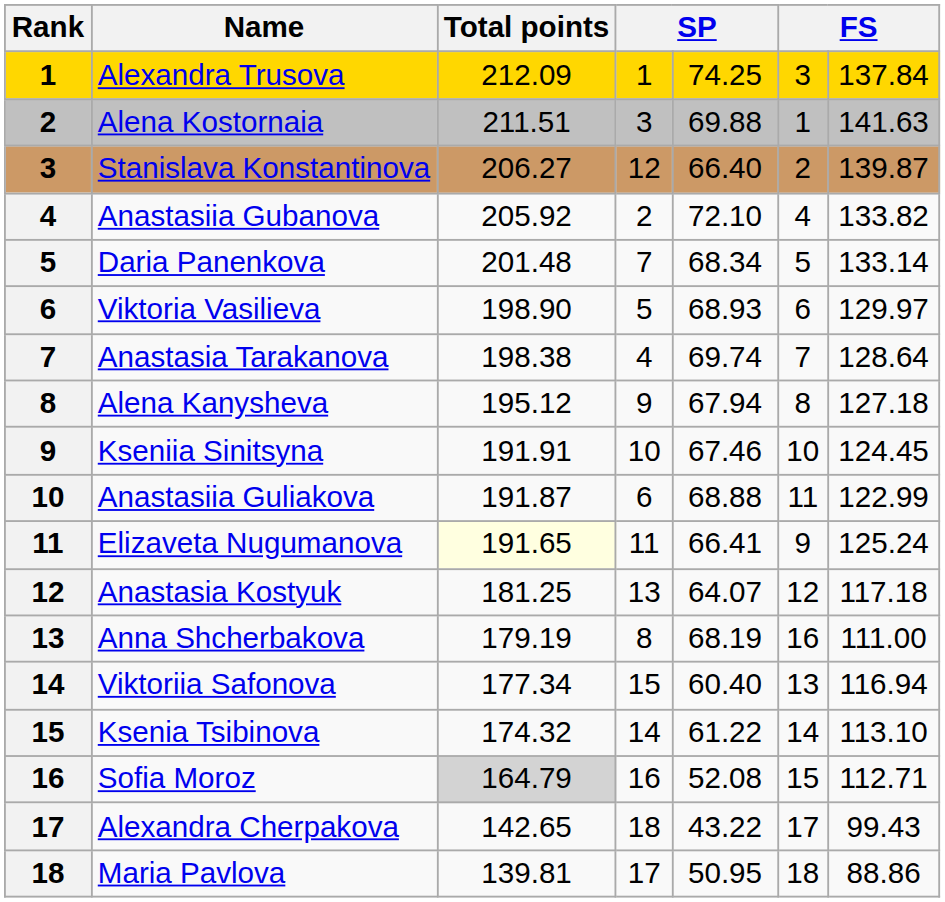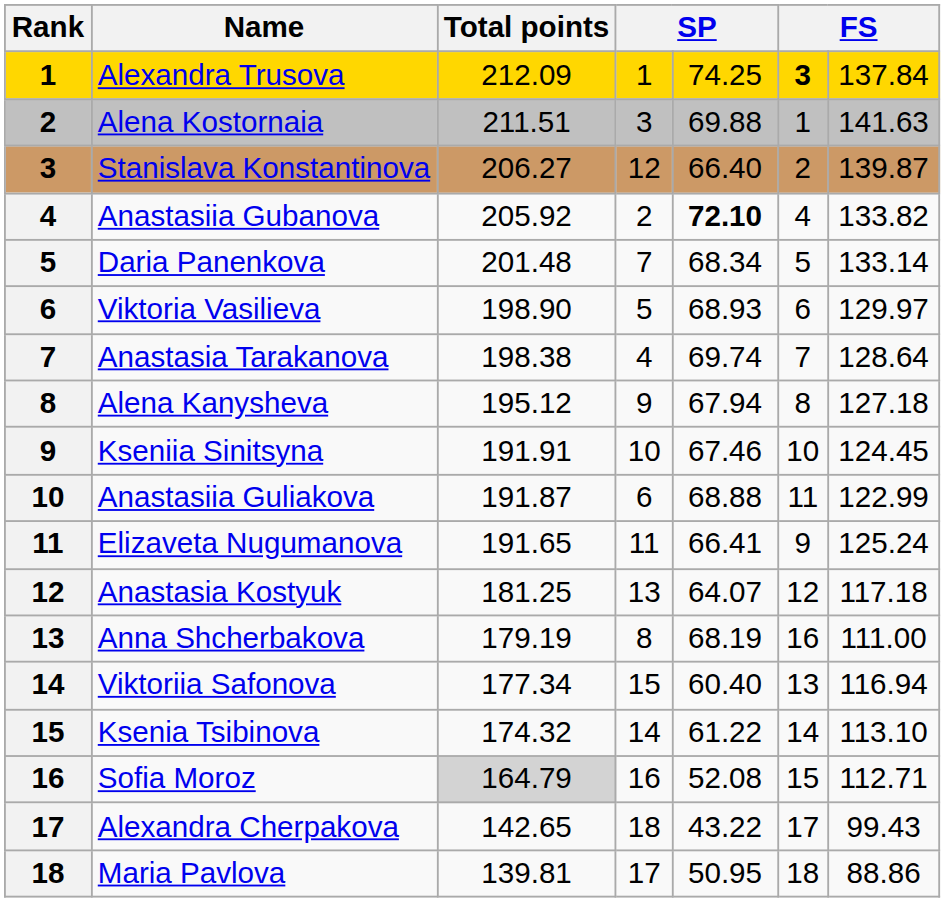(803, 74) normal -> (803, 74) bold
(725, 215) normal -> (725, 215) bold
(527, 544) lightyellow background -> (527, 544) no background
